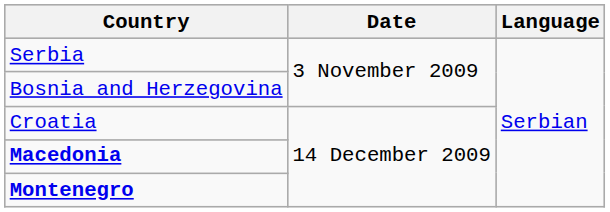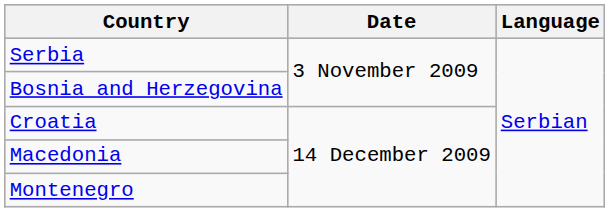(66, 156) bold -> (66, 156) normal
(72, 190) bold -> (72, 190) normal
